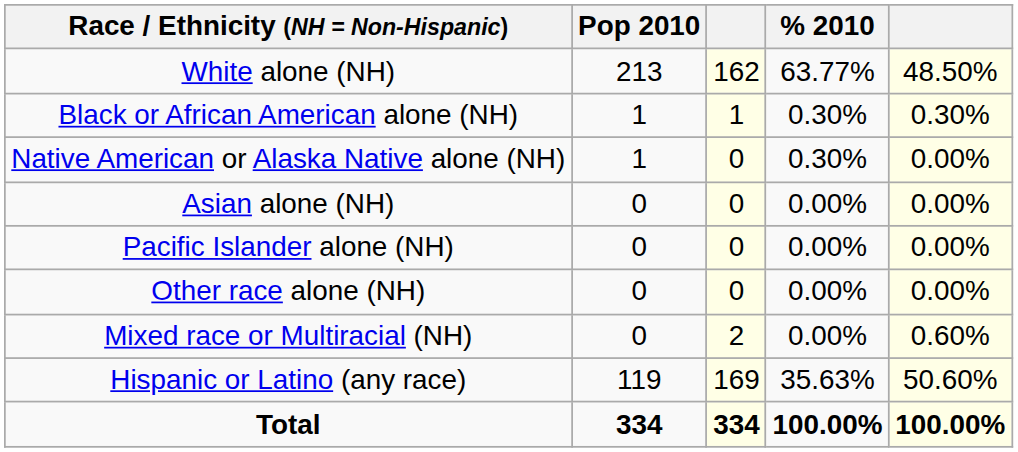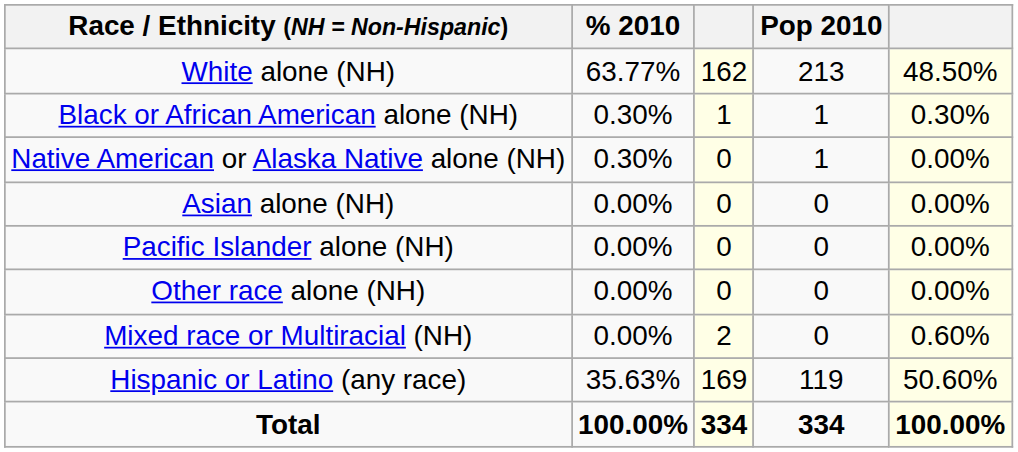columns swapped: (639, 26) <-> (827, 26)
